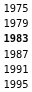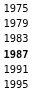(16, 39) bold -> (16, 39) normal
(16, 54) normal -> (16, 54) bold
